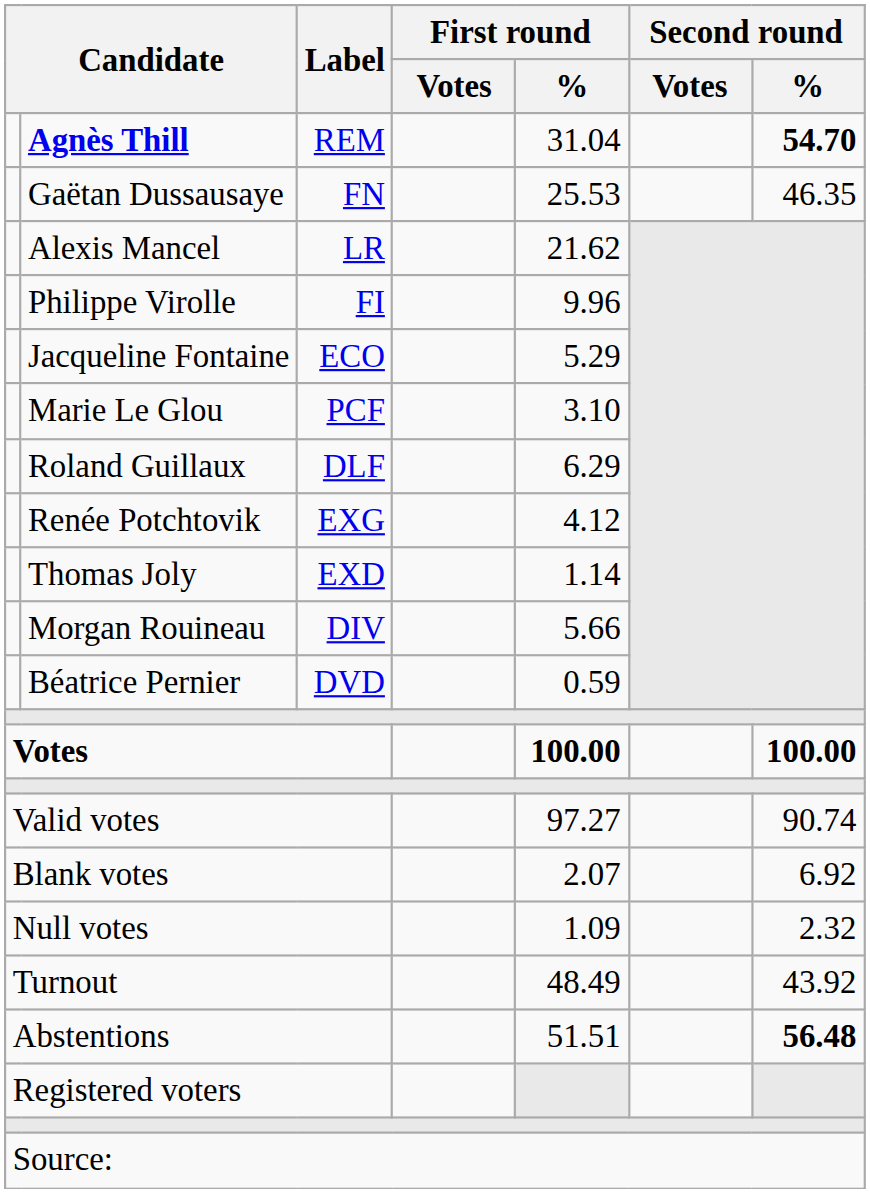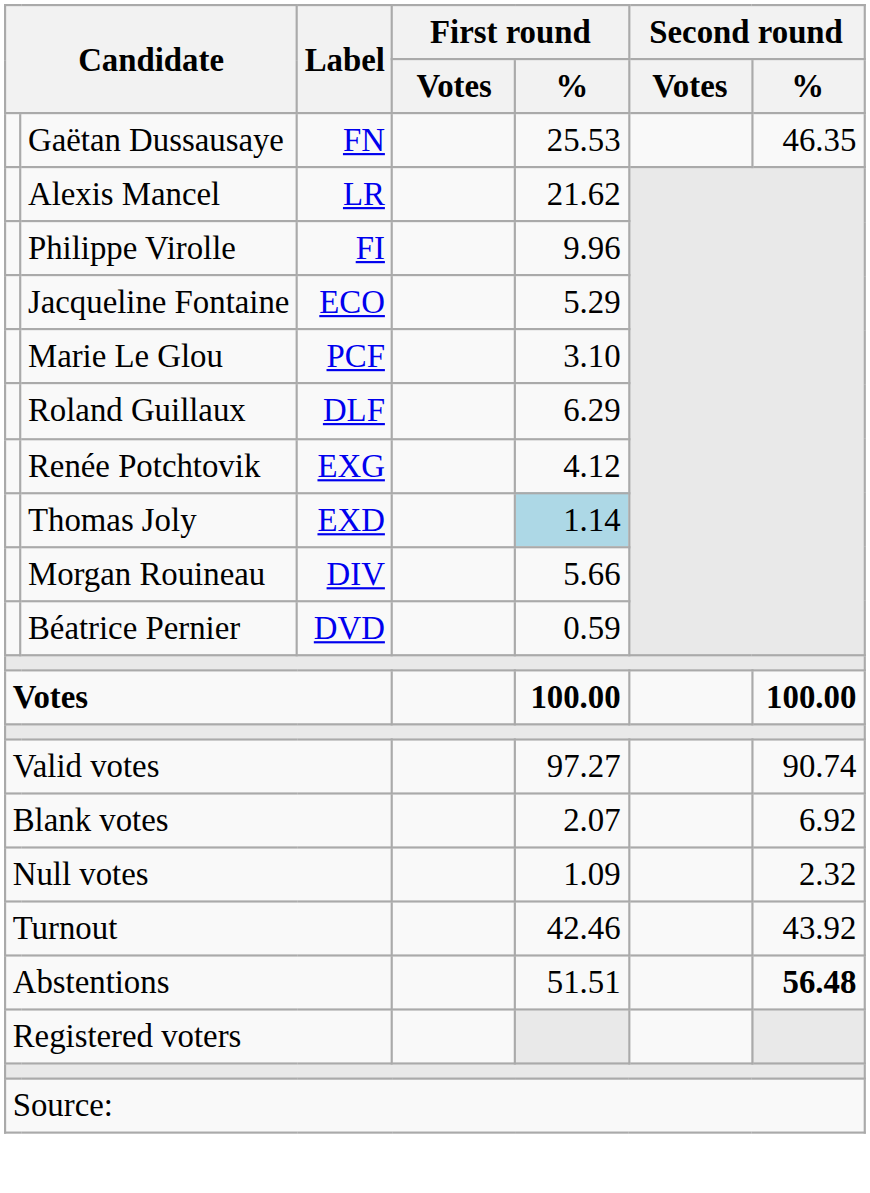- row: (108, 140)
(592, 573) no background -> (592, 518) lightblue background
(584, 982) 48.49 -> (584, 928) 42.46
